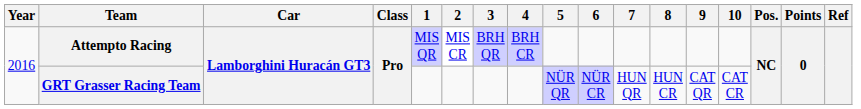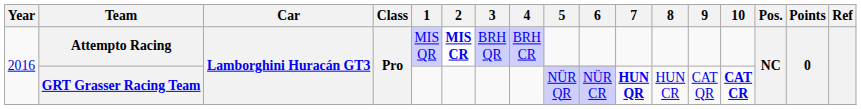(458, 46) normal -> (458, 46) bold
(632, 84) normal -> (634, 84) bold
(735, 84) normal -> (738, 84) bold
